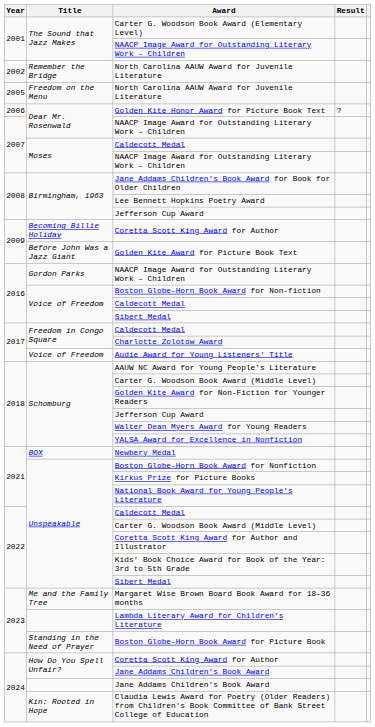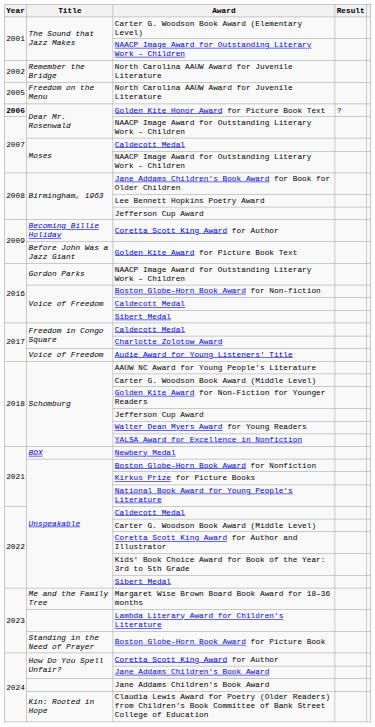(16, 110) normal -> (16, 110) bold
